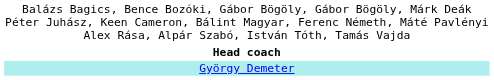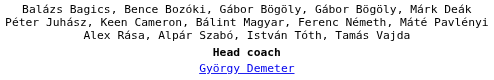(247, 68) paleturquoise background -> (247, 68) no background
